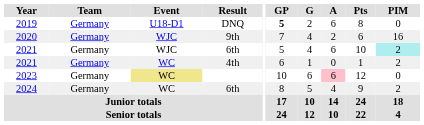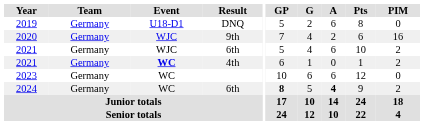(282, 23) bold -> (282, 23) normal
(398, 49) paleturquoise background -> (398, 49) no background
(167, 62) normal -> (167, 62) bold
(167, 75) khaki background -> (167, 75) no background
(333, 75) pink background -> (333, 75) no background
(282, 88) normal -> (282, 88) bold
(333, 88) normal -> (333, 88) bold
